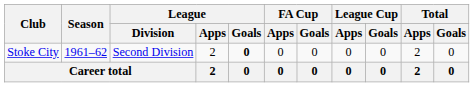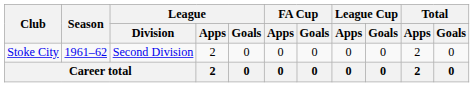(246, 52) bold -> (246, 52) normal
